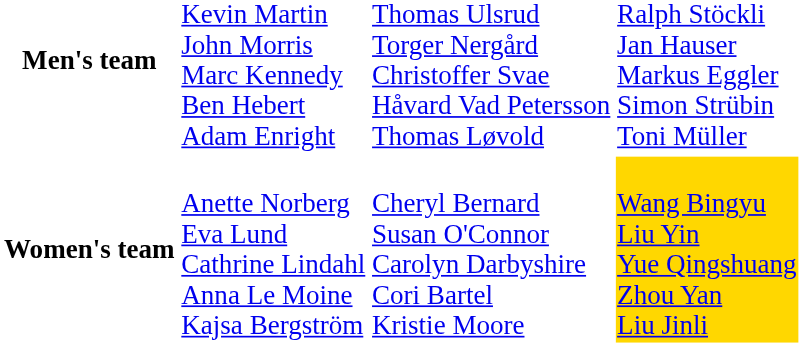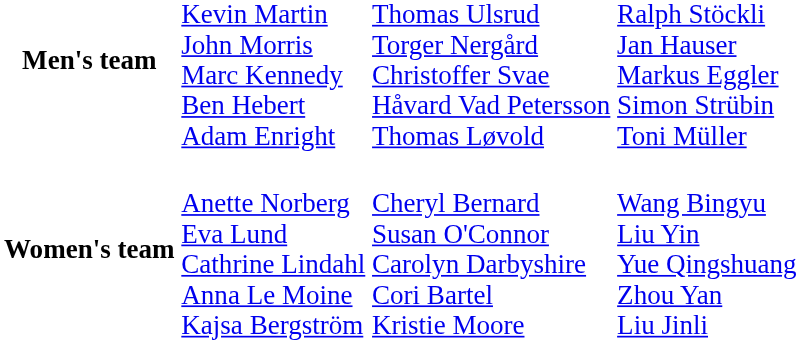(707, 264) gold background -> (707, 264) no background
